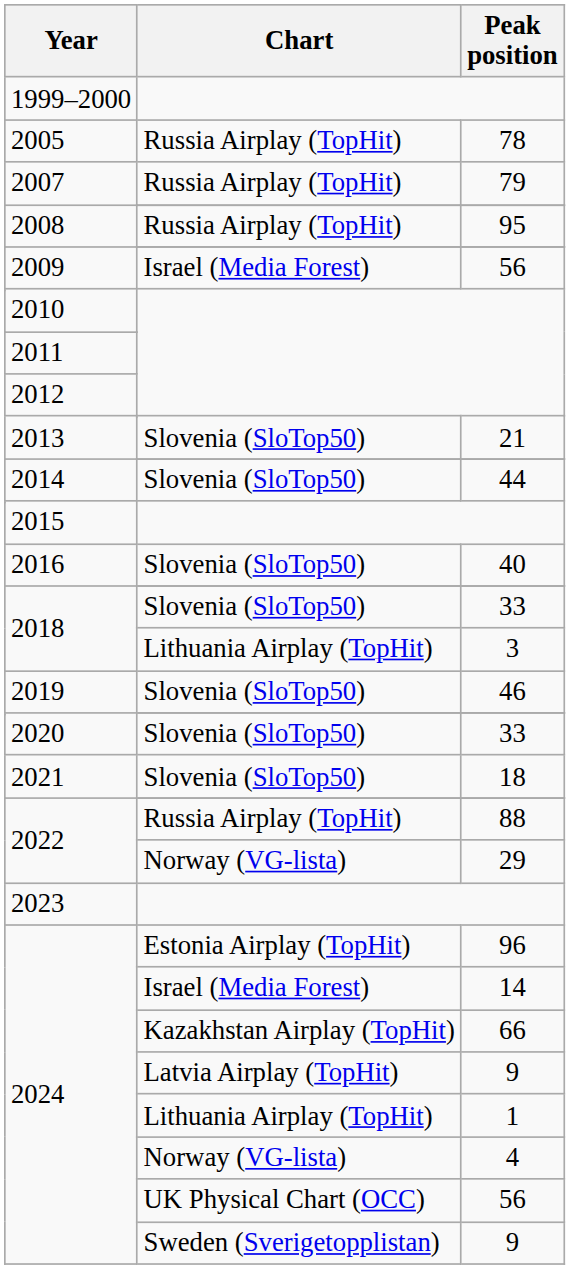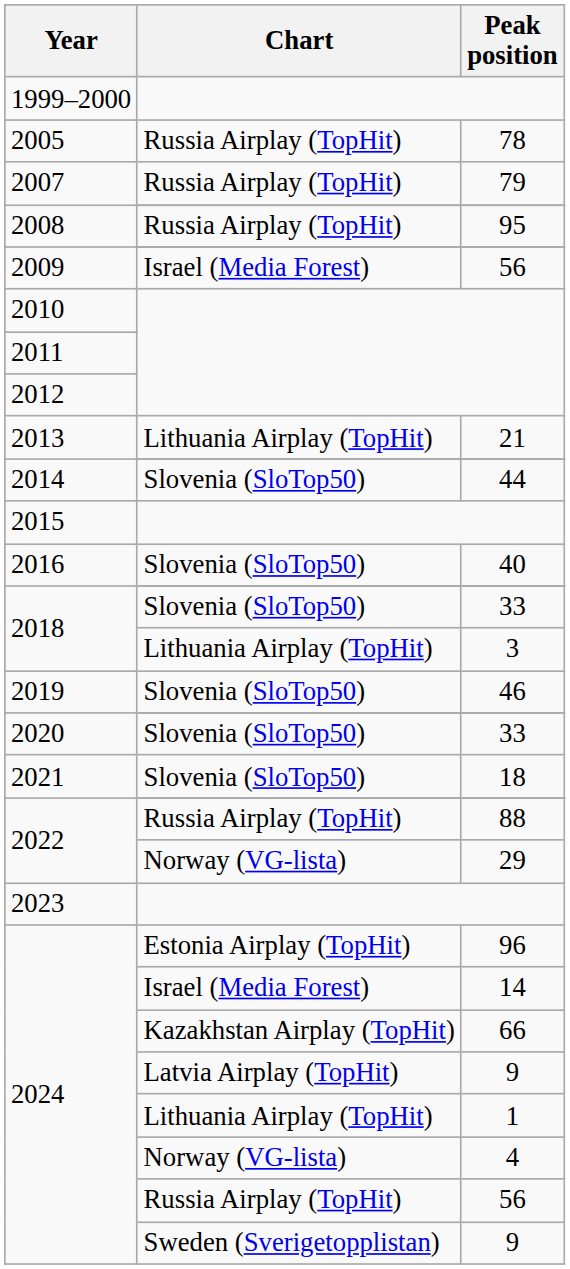(254, 437) Slovenia (SloTop50) -> (288, 437) Lithuania Airplay (TopHit)
(284, 1199) UK Physical Chart (OCC) -> (273, 1199) Russia Airplay (TopHit)
